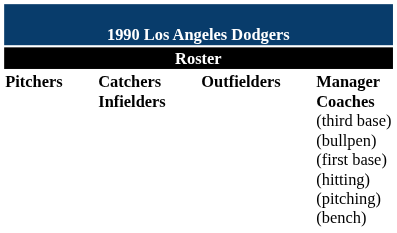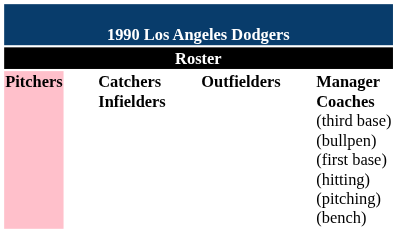(34, 81) no background -> (34, 81) pink background
